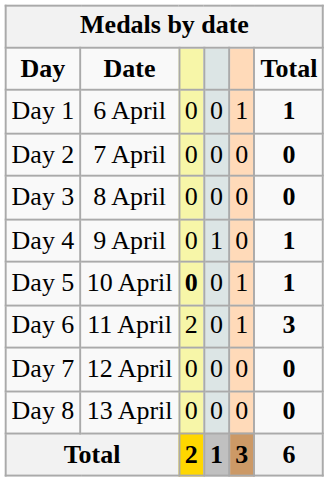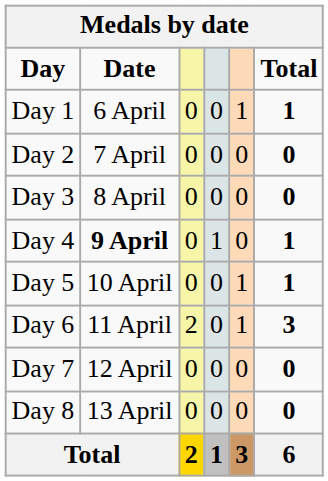(130, 240) normal -> (130, 240) bold
(191, 283) bold -> (191, 283) normal
